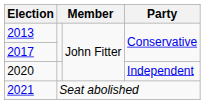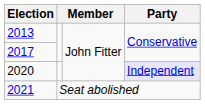(160, 71) no background -> (160, 71) lavender background
